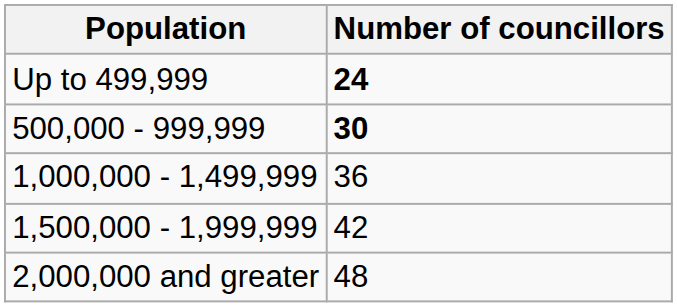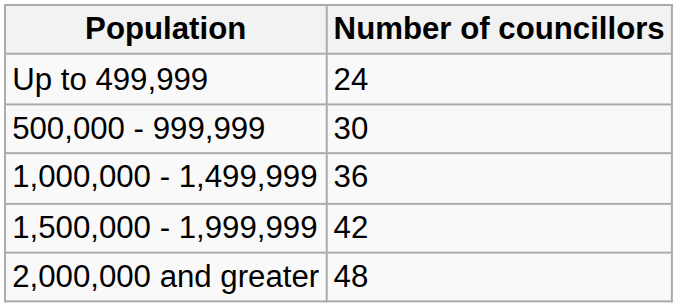(351, 78) bold -> (351, 78) normal
(351, 128) bold -> (351, 128) normal
